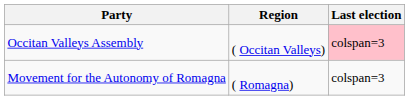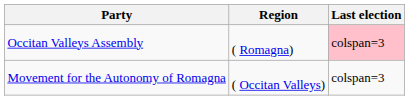(279, 49) ( Occitan Valleys) -> (263, 49) ( Romagna)
(263, 85) ( Romagna) -> (279, 85) ( Occitan Valleys)
